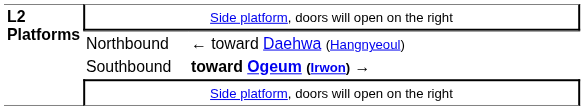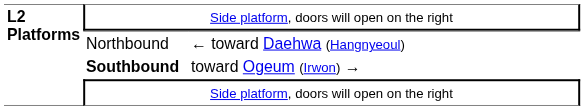(129, 67) normal -> (133, 67) bold
(281, 67) bold -> (276, 67) normal
